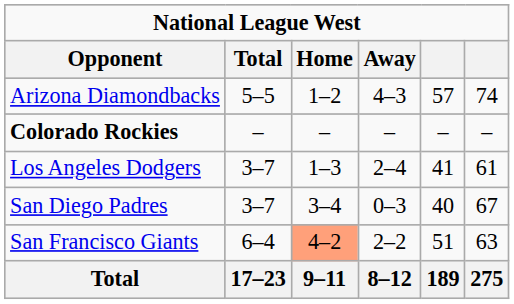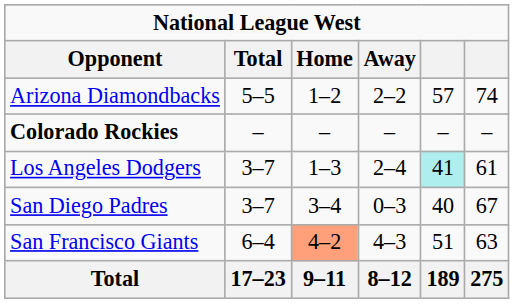(390, 95) 4–3 -> (390, 95) 2–2
(443, 168) no background -> (443, 168) paleturquoise background
(390, 241) 2–2 -> (390, 241) 4–3
